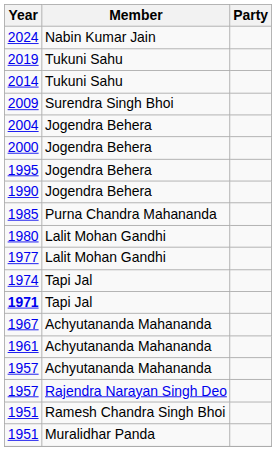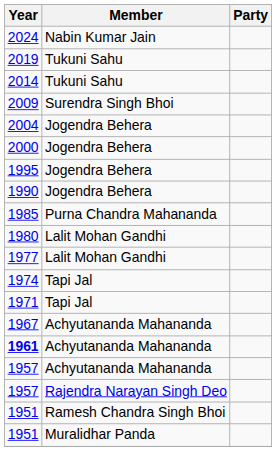(23, 302) bold -> (23, 302) normal
(23, 346) normal -> (23, 346) bold
